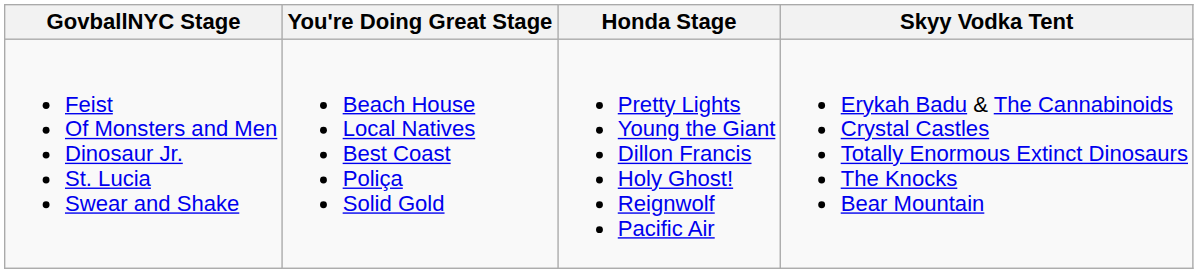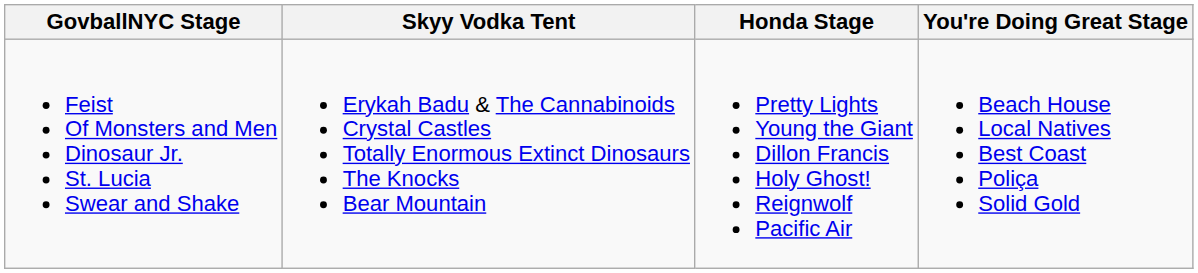columns swapped: (420, 22) <-> (987, 22)
